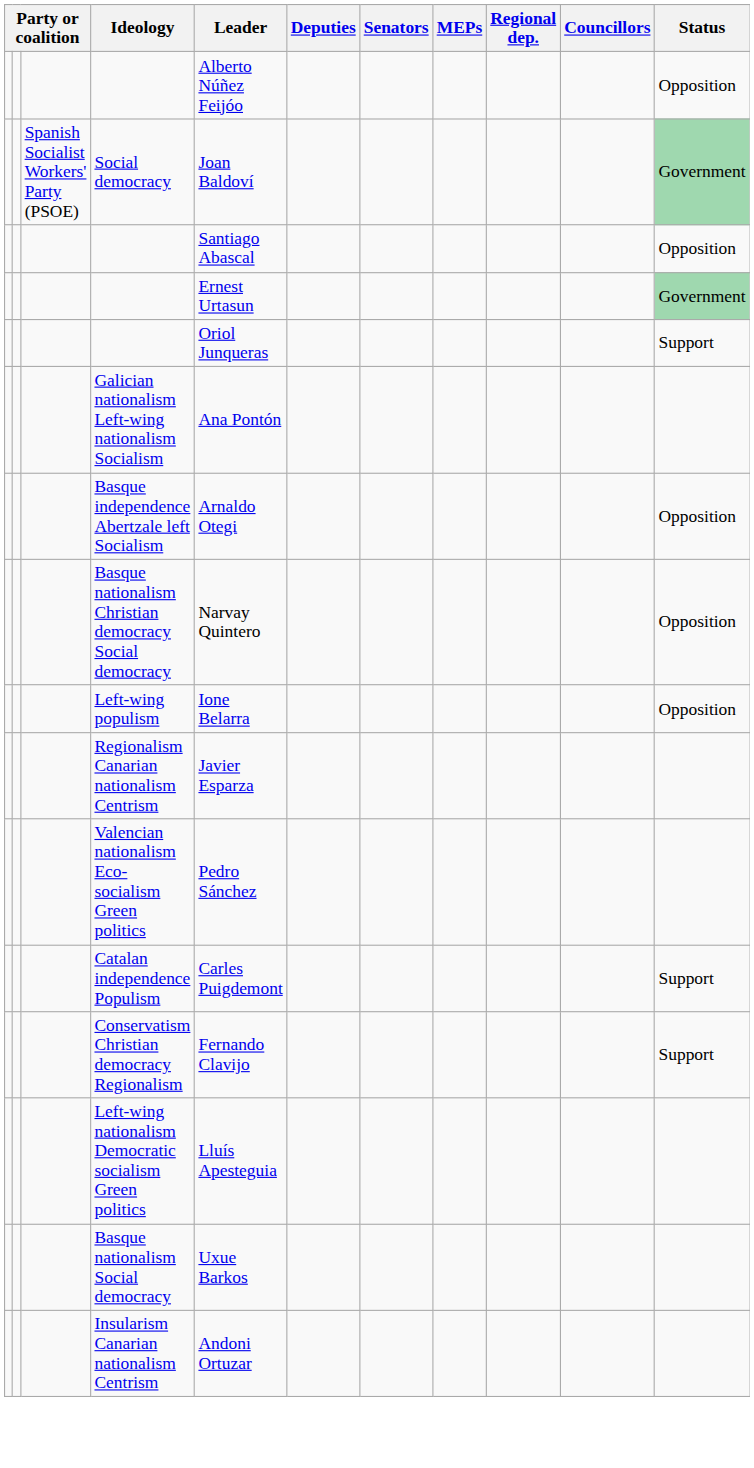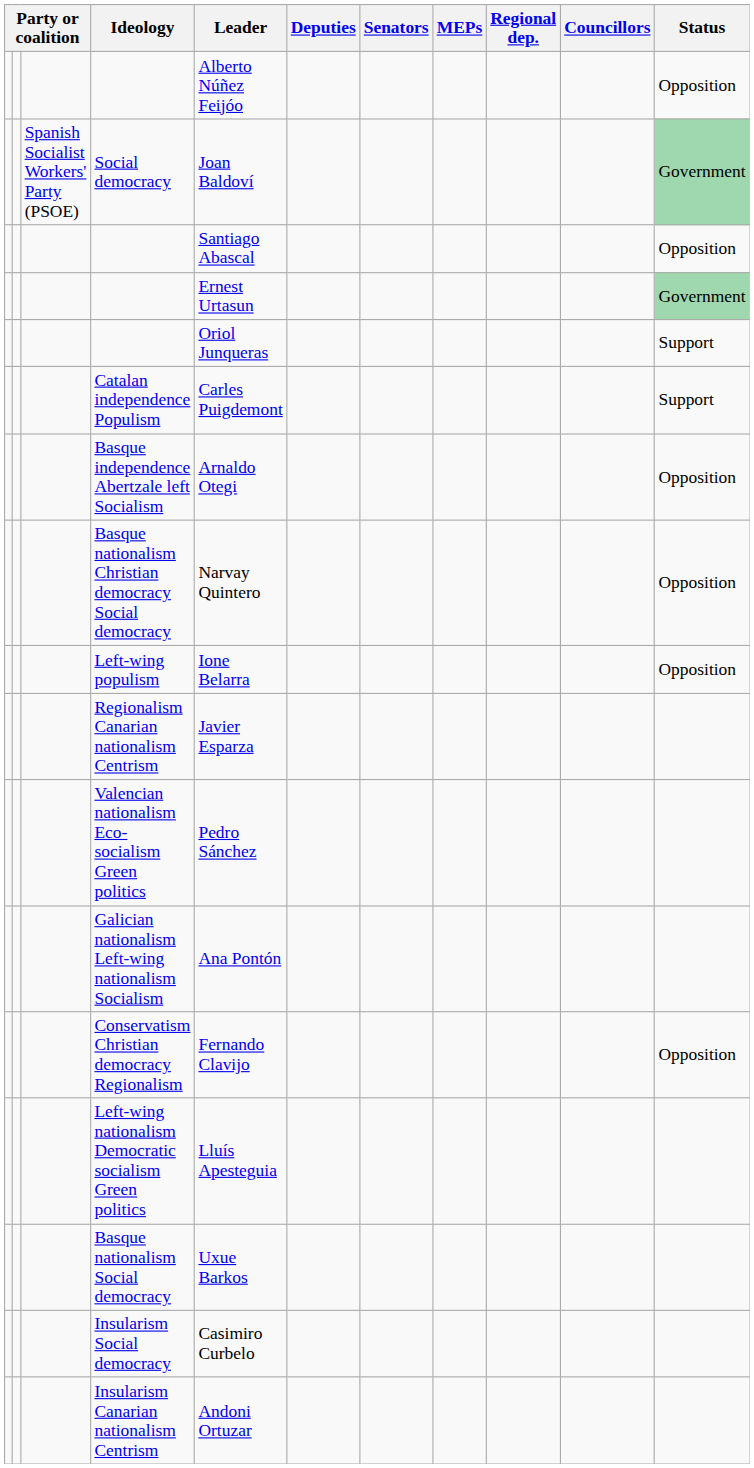rows swapped: (56, 978) <-> (56, 420)
(686, 1054) Support -> (697, 1054) Opposition
+ row: (56, 1344)
